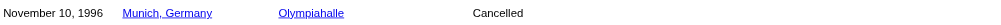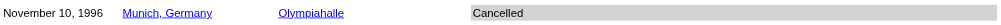(498, 13) no background -> (498, 13) lightgrey background
